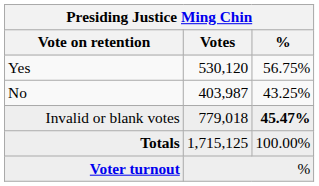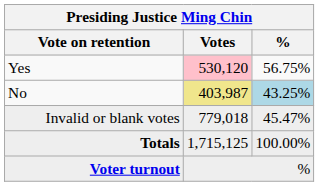(223, 67) no background -> (223, 67) pink background
(223, 93) no background -> (223, 93) khaki background
(287, 93) no background -> (287, 93) lightblue background
(285, 118) bold -> (287, 118) normal
